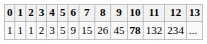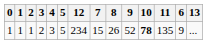columns swapped: (73, 13) <-> (176, 13)
(119, 30) 45 -> (130, 30) 52
(154, 30) 132 -> (165, 30) 135
